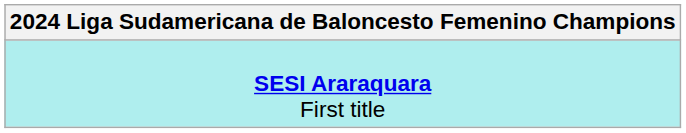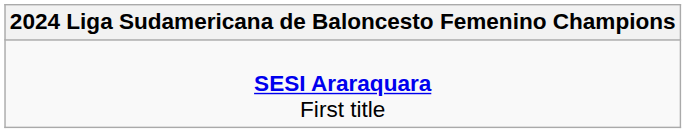(343, 96) paleturquoise background -> (343, 96) no background
